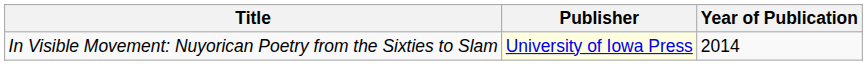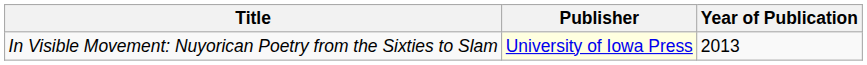(720, 45) 2014 -> (720, 45) 2013
